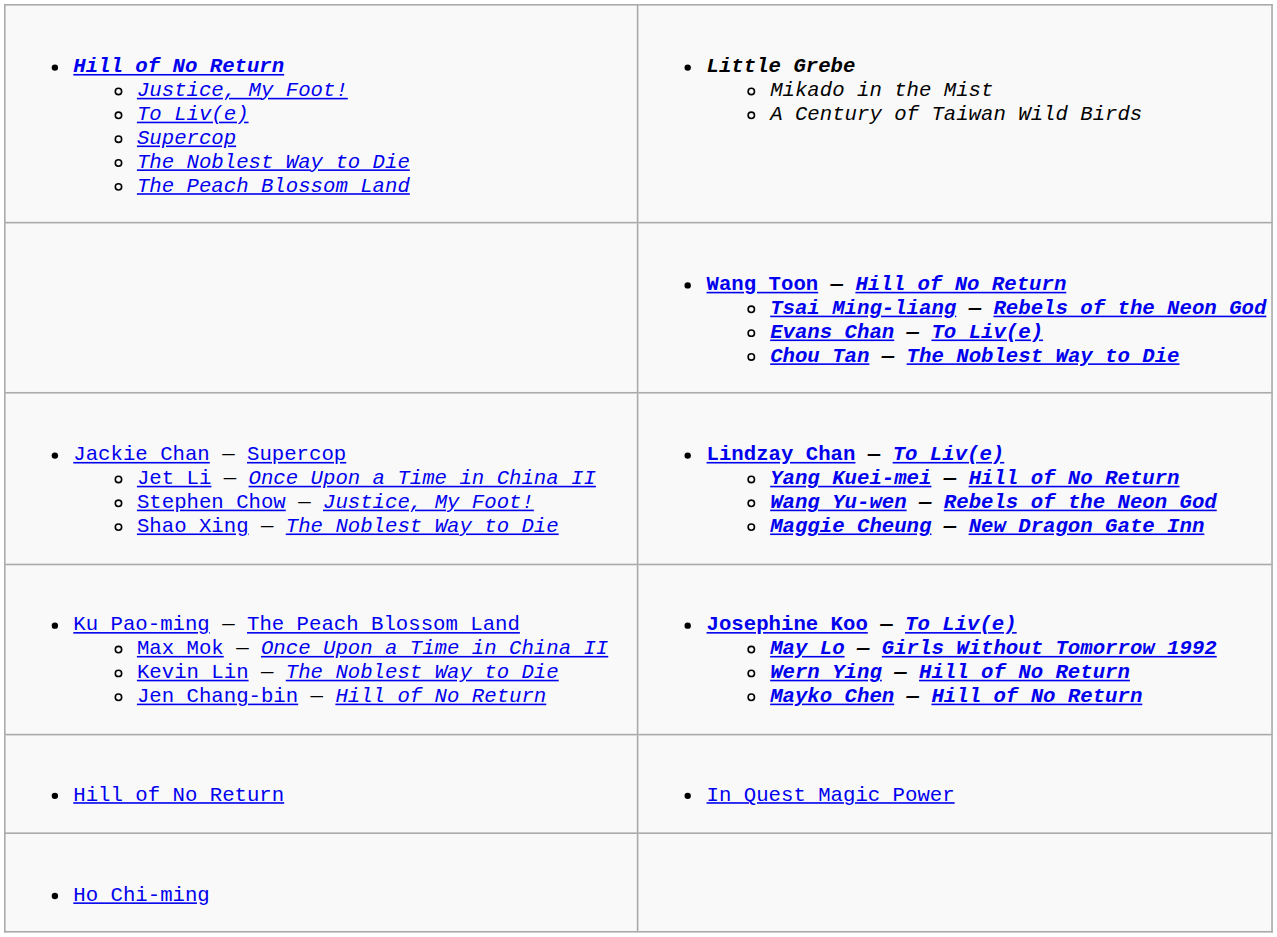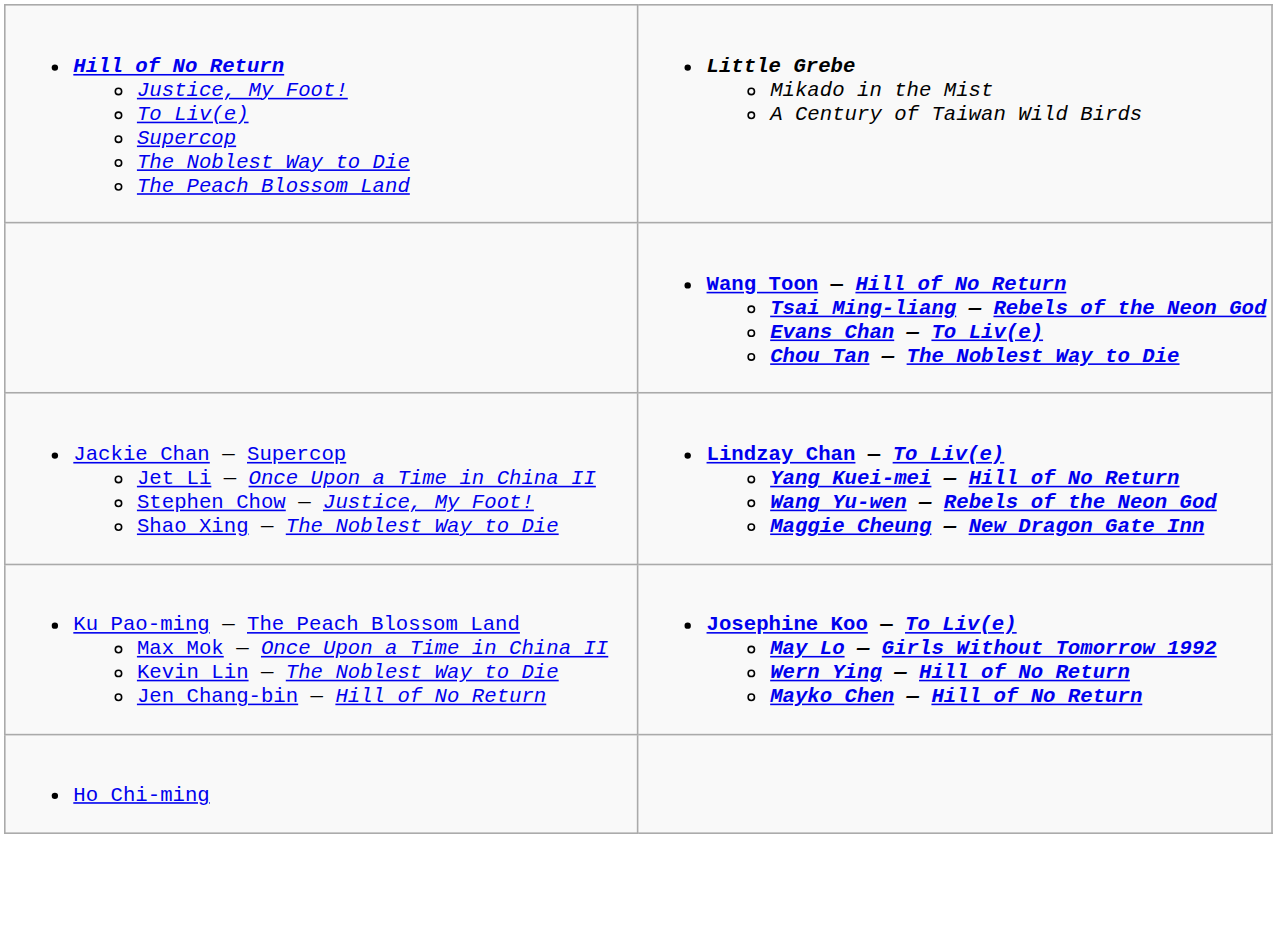- row: (321, 796)
